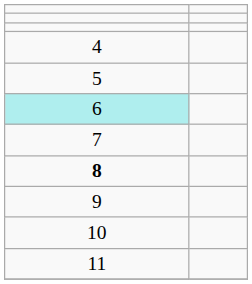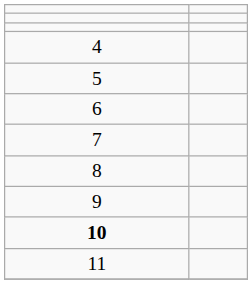(97, 108) paleturquoise background -> (97, 108) no background
(97, 170) bold -> (97, 170) normal
(97, 232) normal -> (97, 232) bold
